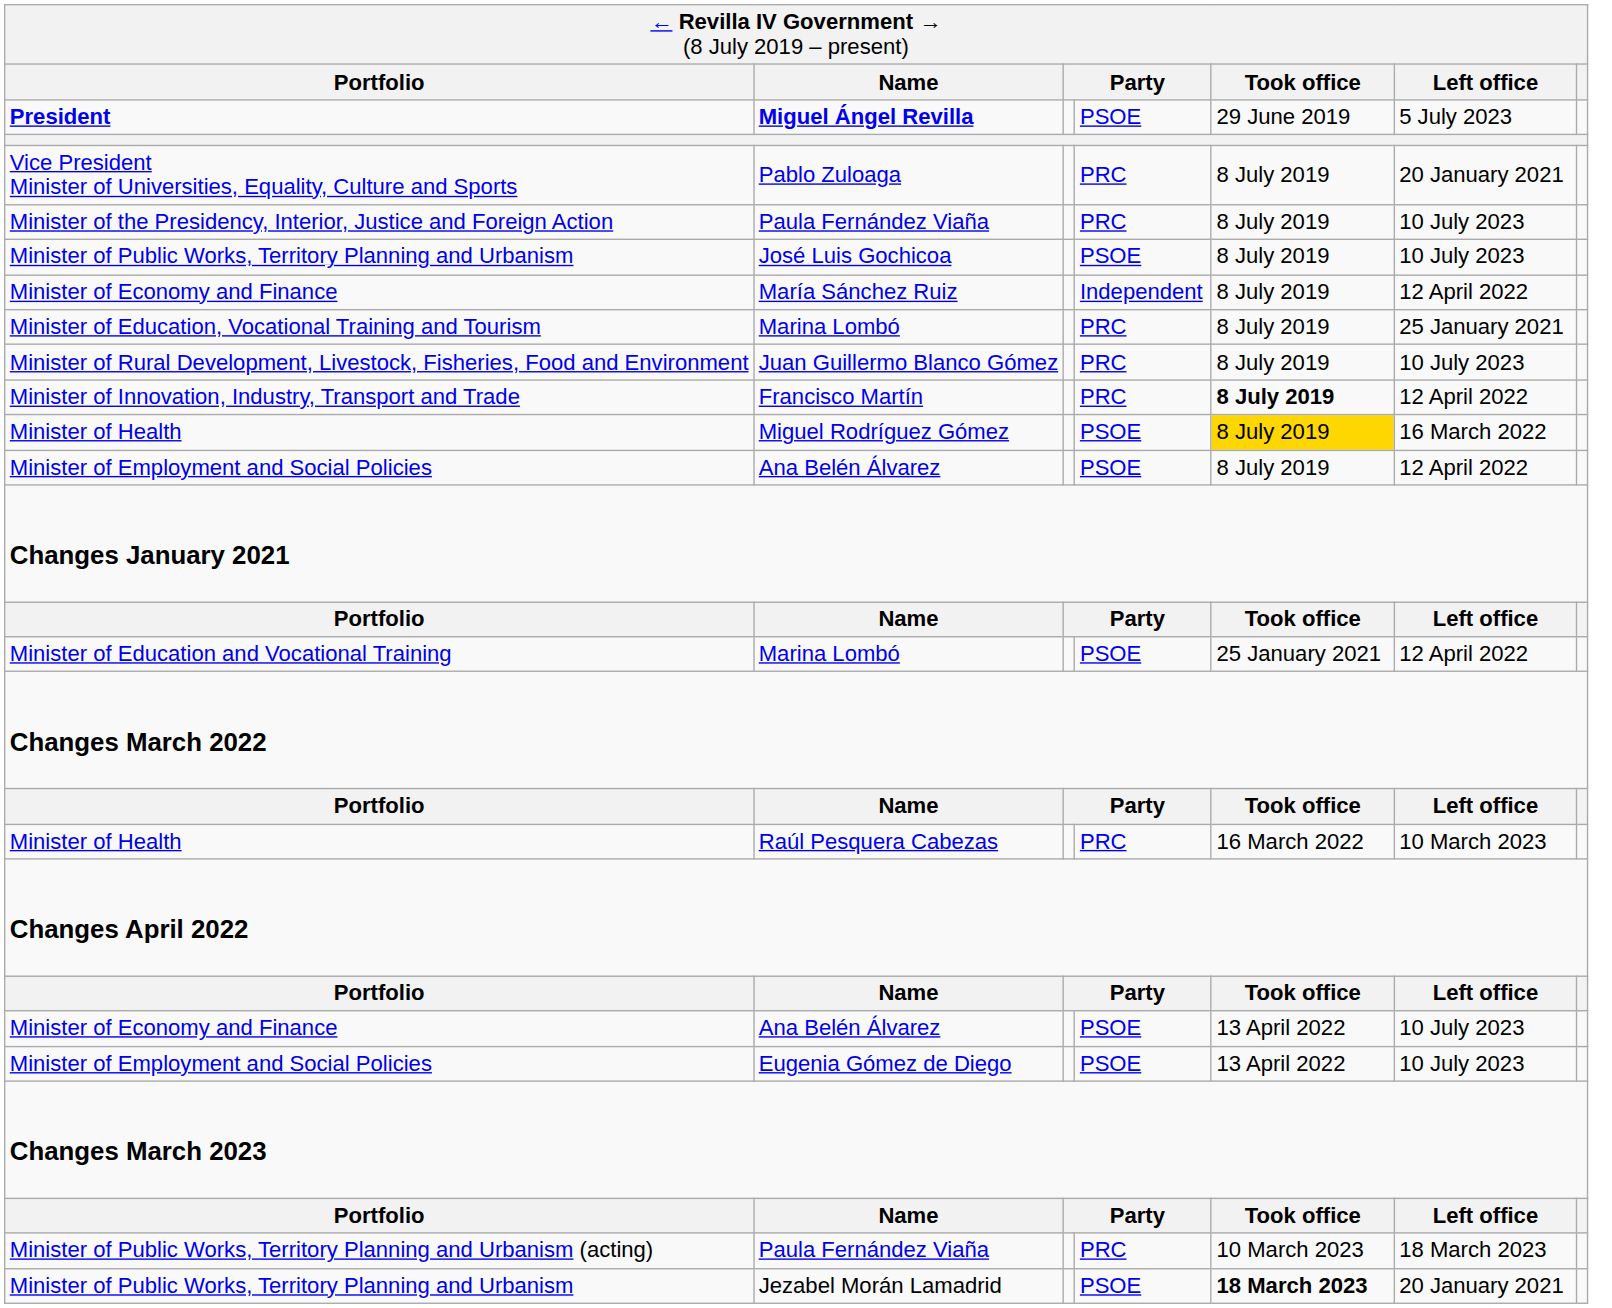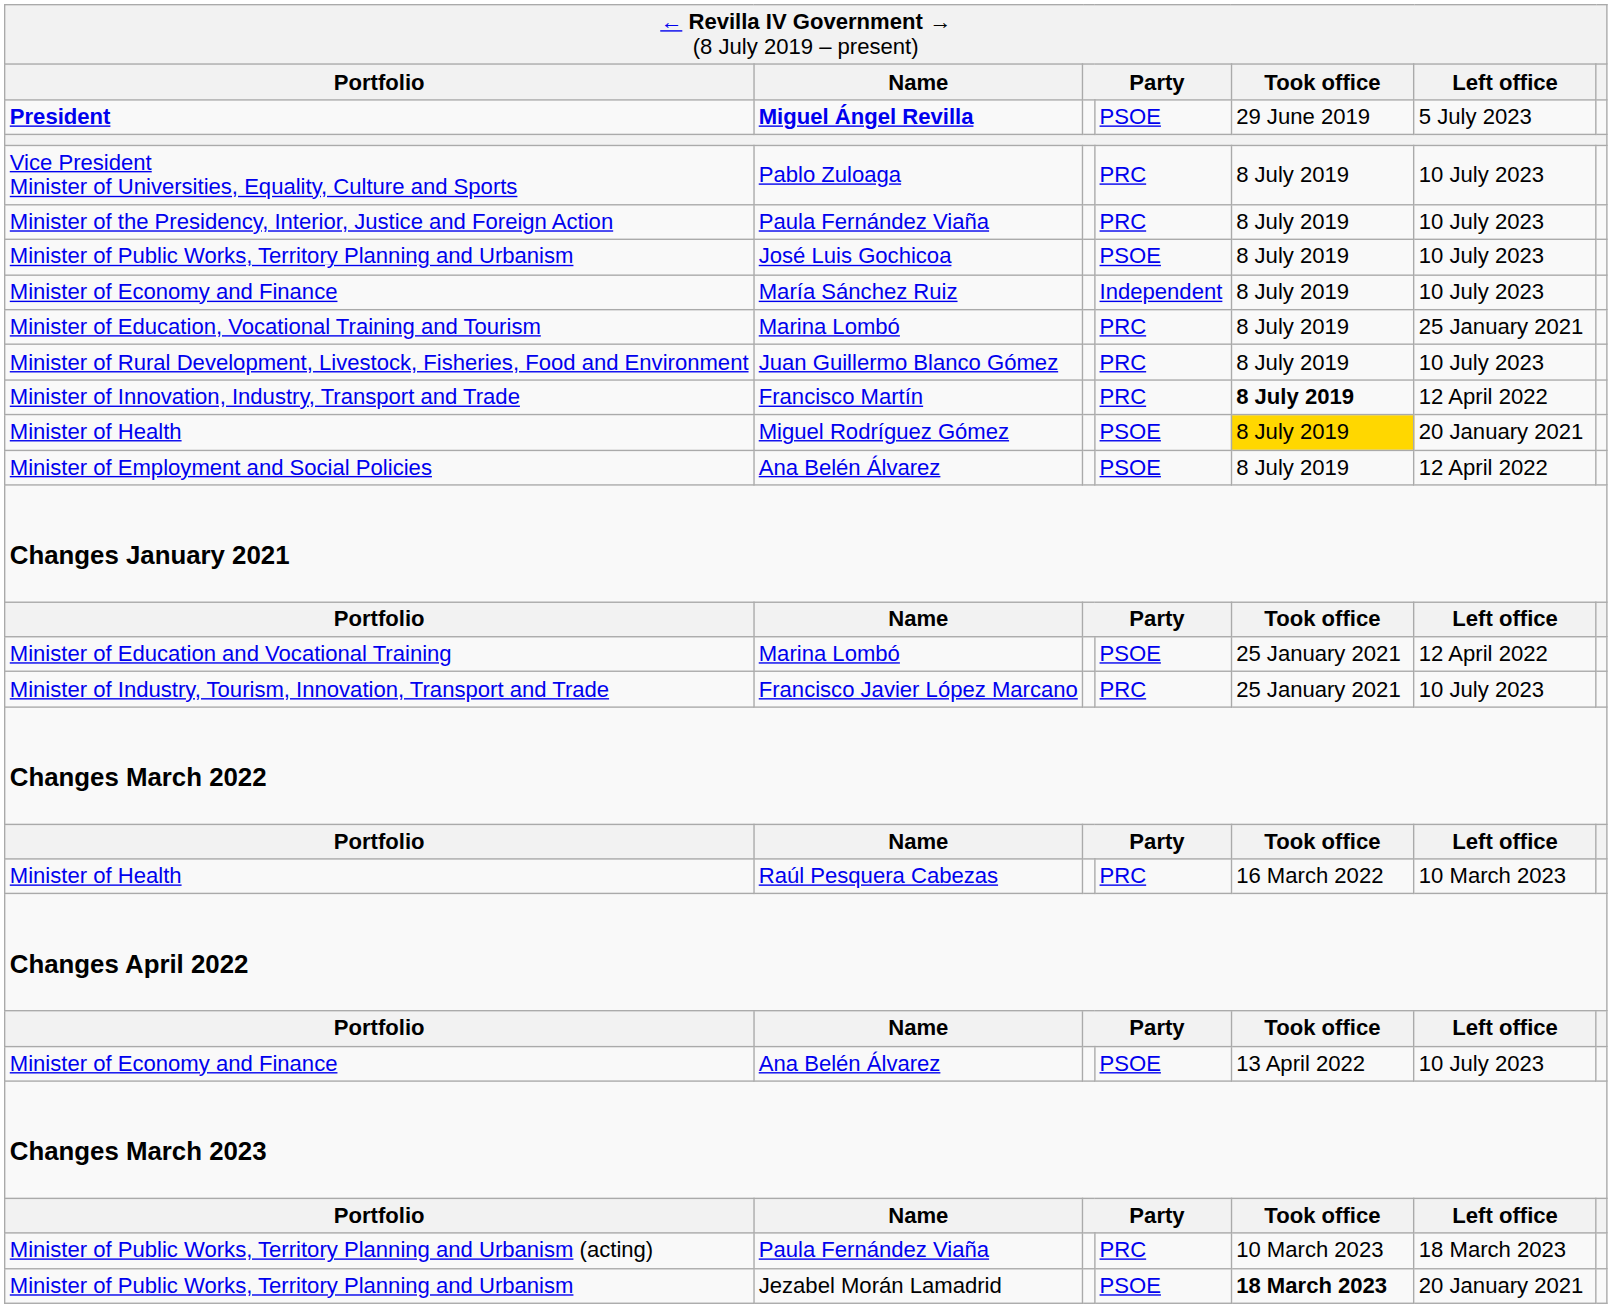(1481, 174) 20 January 2021 -> (1481, 174) 10 July 2023
(1464, 291) 12 April 2022 -> (1481, 291) 10 July 2023
(1473, 432) 16 March 2022 -> (1501, 432) 20 January 2021
+ row: (309, 689)
- row: (221, 1063)
